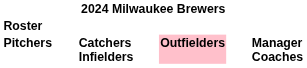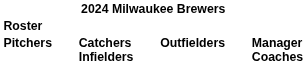(193, 42) pink background -> (193, 42) no background
